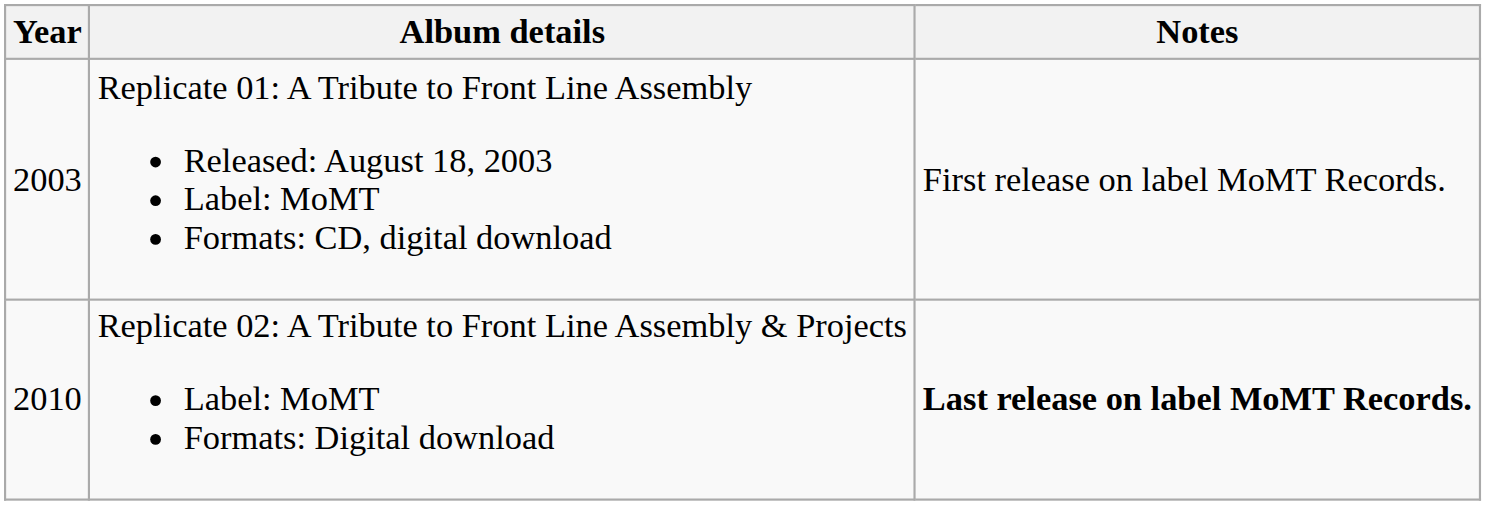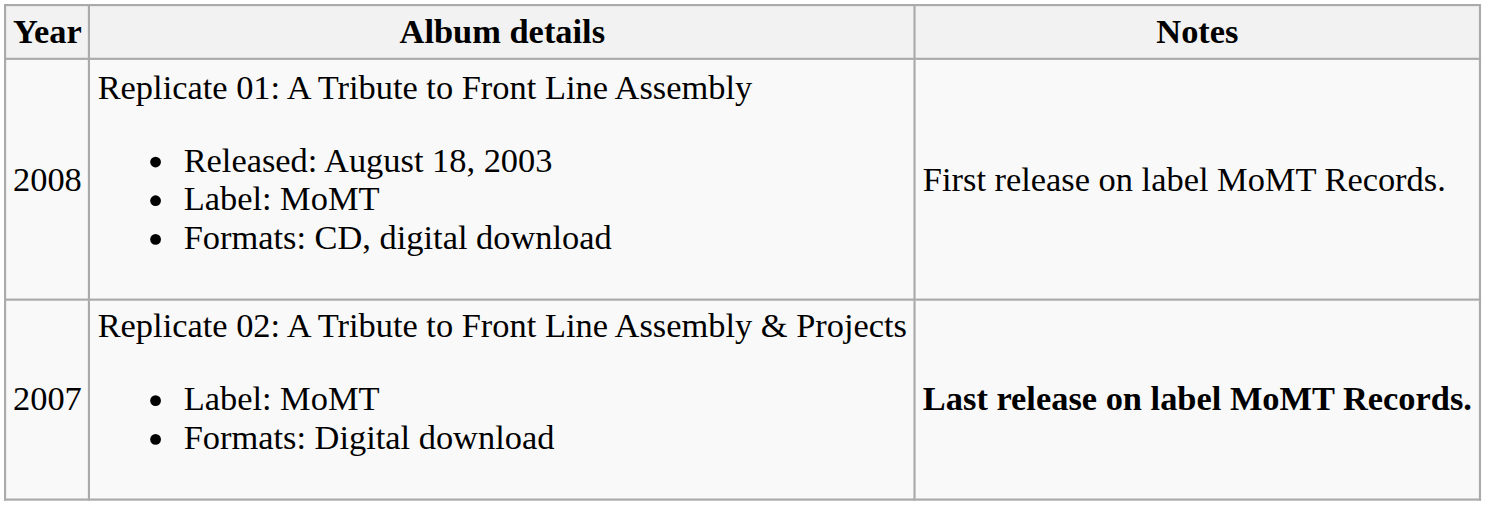(47, 178) 2003 -> (47, 178) 2008
(47, 398) 2010 -> (47, 398) 2007
